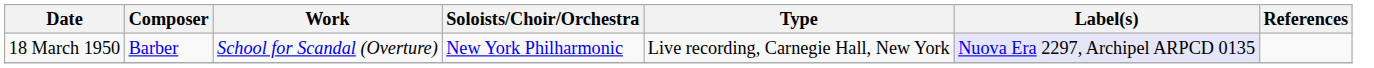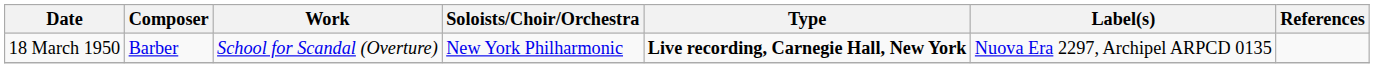(799, 47) normal -> (807, 47) bold
(1107, 47) lavender background -> (1123, 47) no background
